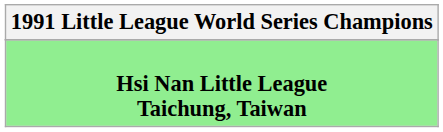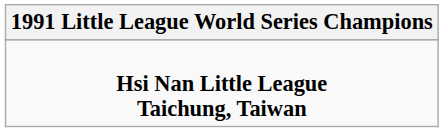(222, 95) lightgreen background -> (222, 95) no background
